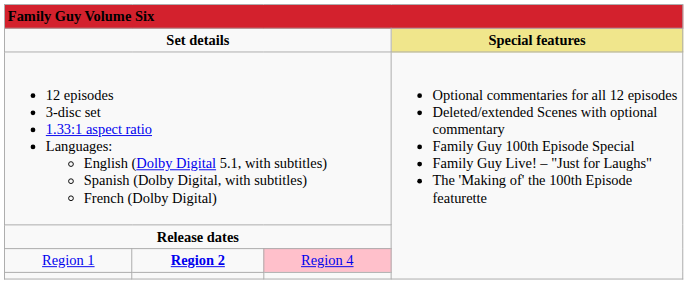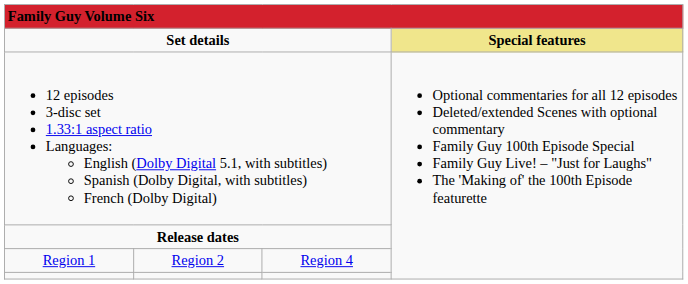(198, 260) bold -> (198, 260) normal
(327, 260) pink background -> (327, 260) no background
